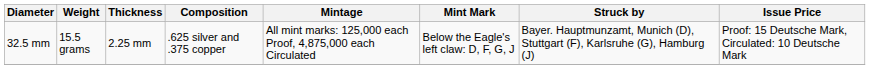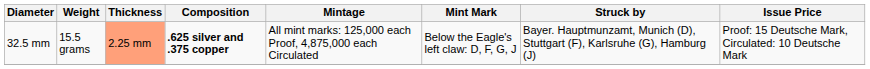(130, 43) no background -> (130, 43) lightsalmon background
(203, 43) normal -> (205, 43) bold
